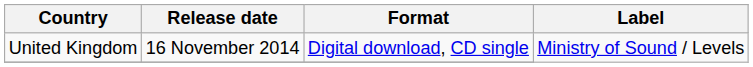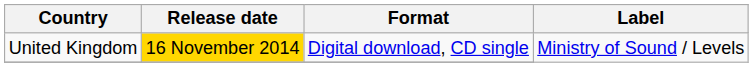(223, 47) no background -> (223, 47) gold background
